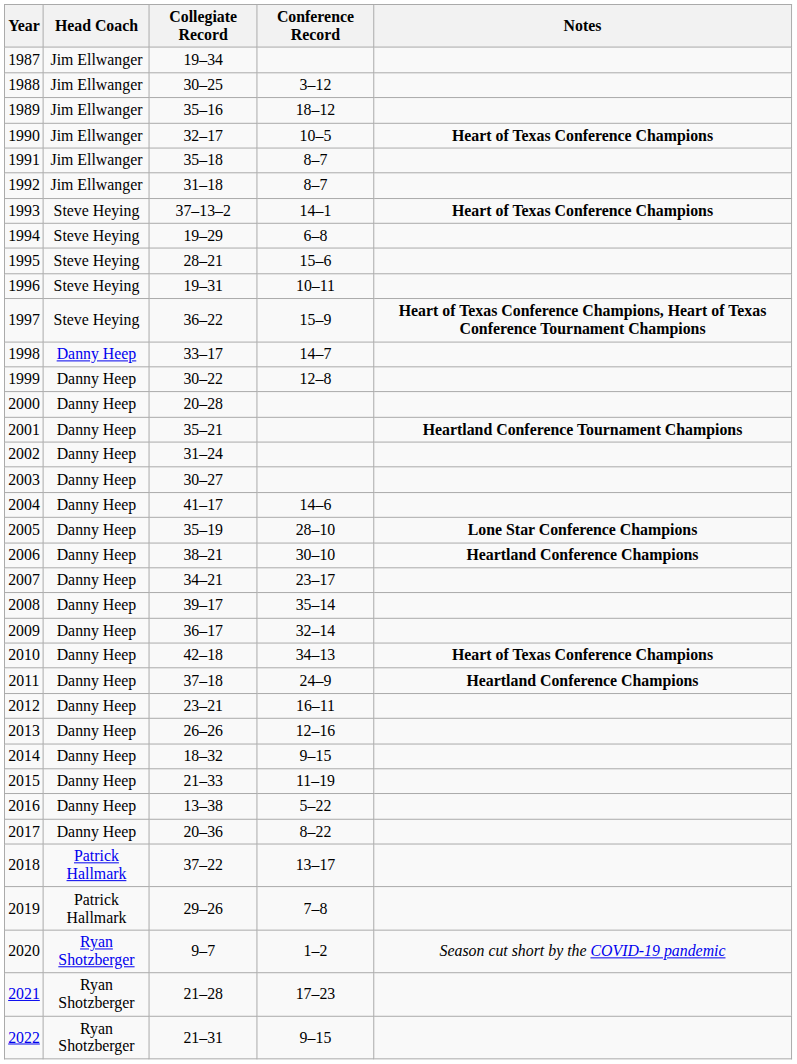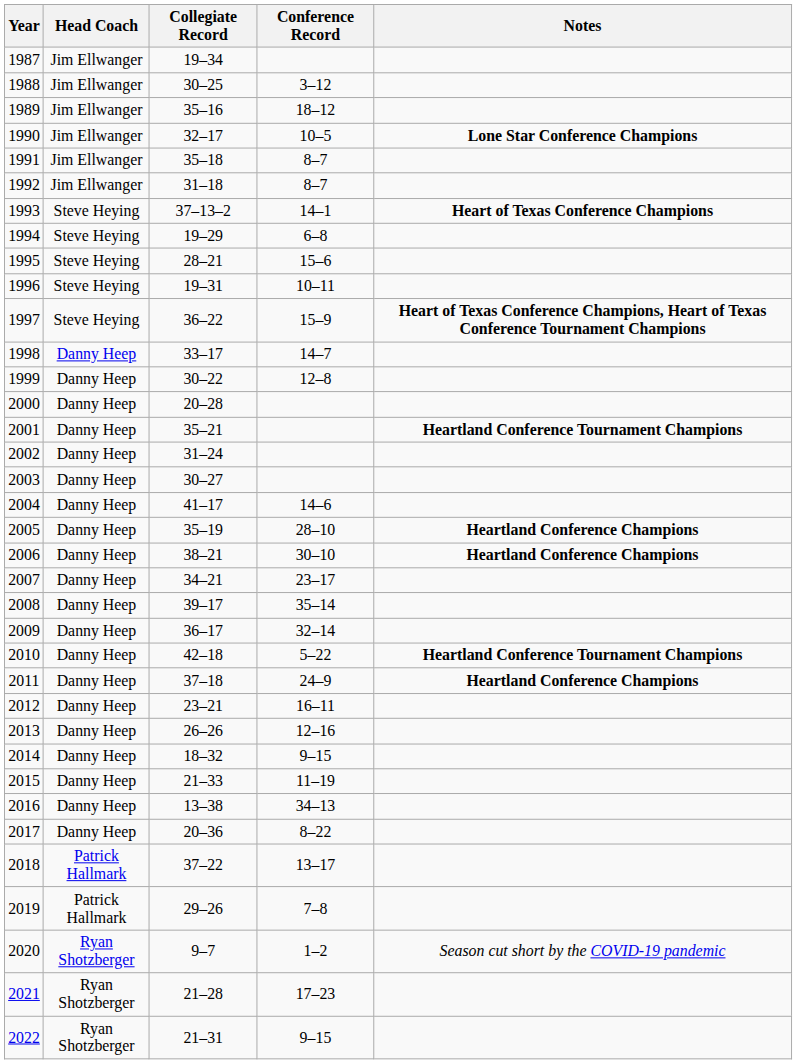(583, 135) Heart of Texas Conference Champions -> (583, 135) Lone Star Conference Champions
(583, 530) Lone Star Conference Champions -> (583, 530) Heartland Conference Champions
(315, 655) 34–13 -> (315, 655) 5–22
(583, 655) Heart of Texas Conference Champions -> (583, 655) Heartland Conference Tournament Champions
(315, 806) 5–22 -> (315, 806) 34–13
